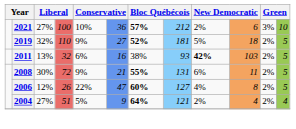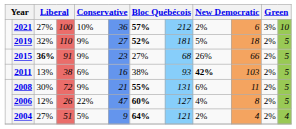+ row: (23, 57)
(66, 57) 32 -> (68, 72) 38
